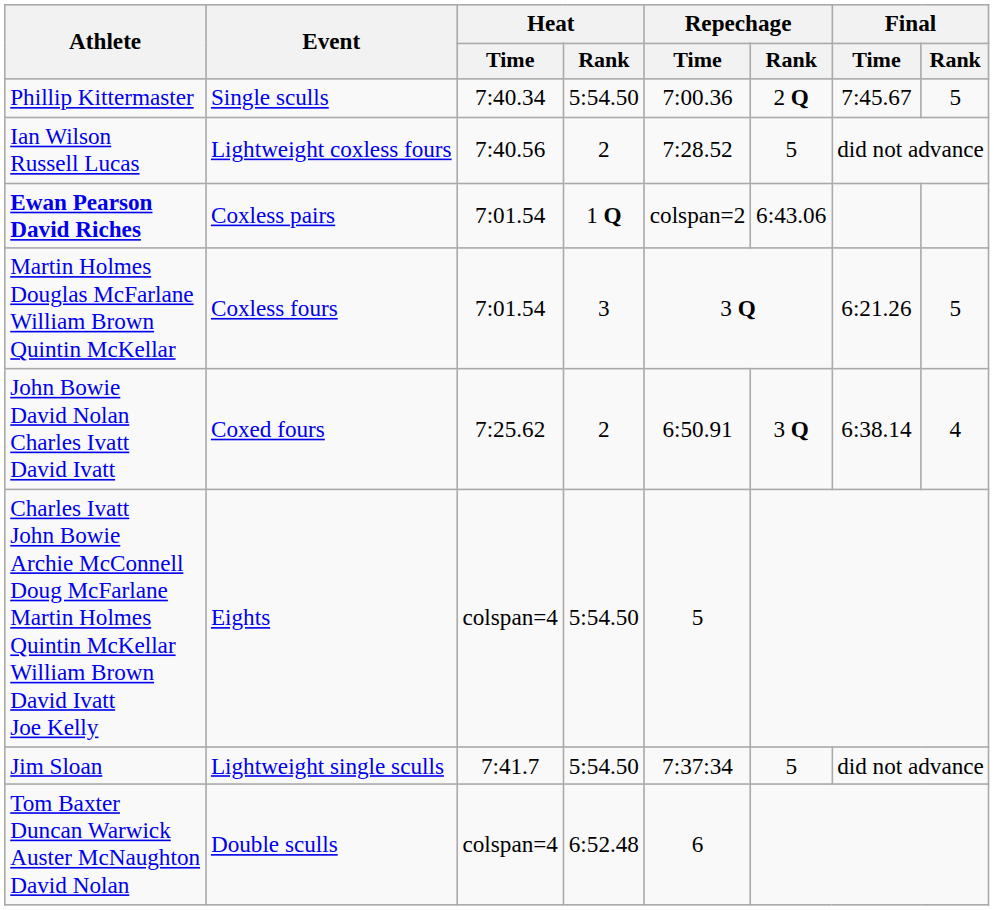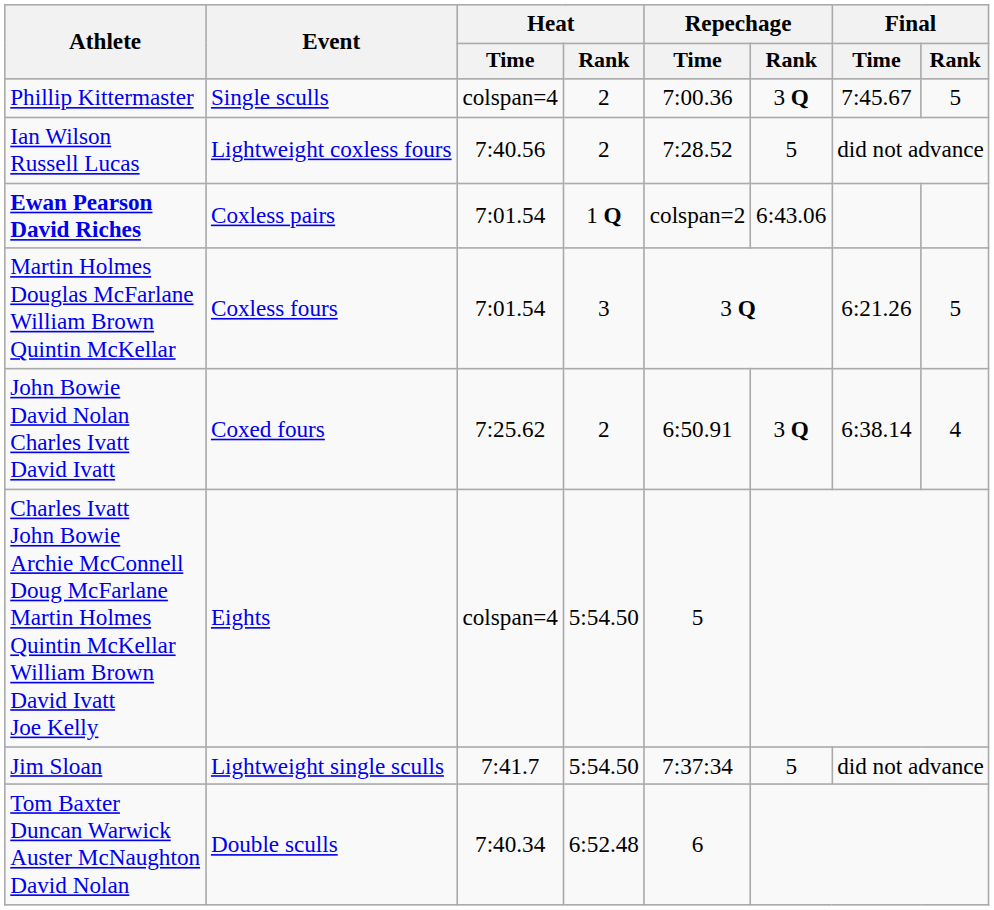(510, 98) 7:40.34 -> (510, 98) colspan=4
(604, 98) 5:54.50 -> (604, 98) 2
(791, 98) 2 Q -> (791, 98) 3 Q
(510, 845) colspan=4 -> (510, 845) 7:40.34
